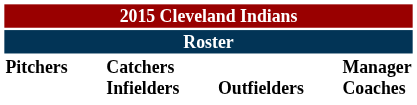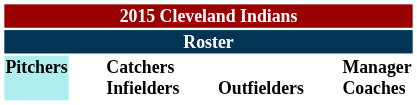(37, 67) no background -> (37, 67) paleturquoise background
